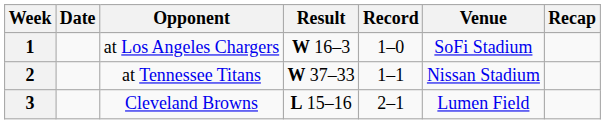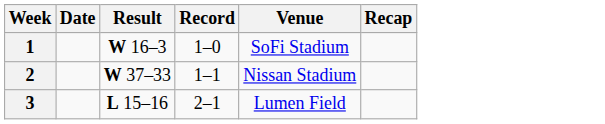- column: (192, 18)
